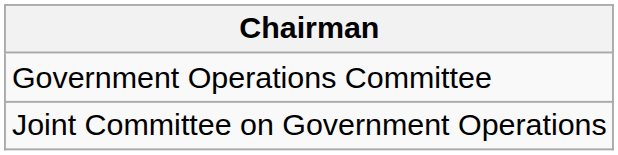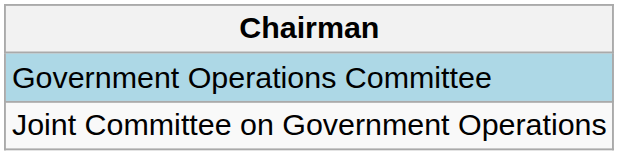(252, 76) no background -> (252, 76) lightblue background
